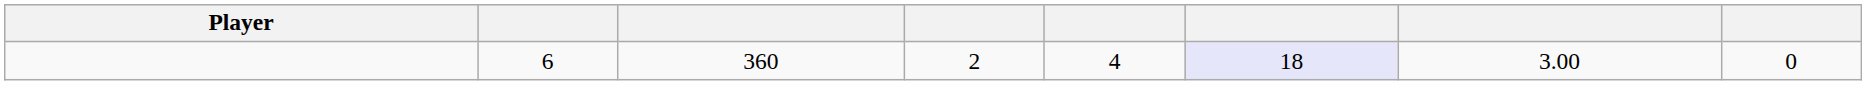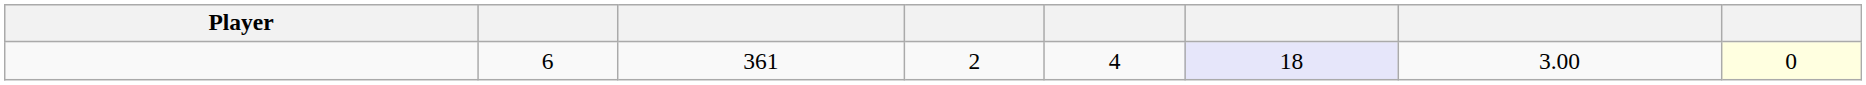(761, 60) 360 -> (761, 60) 361
(1791, 60) no background -> (1791, 60) lightyellow background
